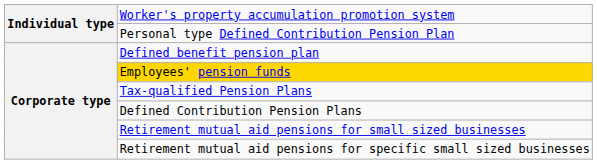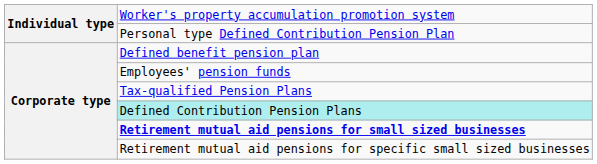(205, 72) gold background -> (205, 72) no background
(241, 110) no background -> (241, 110) paleturquoise background
(323, 130) normal -> (323, 130) bold
